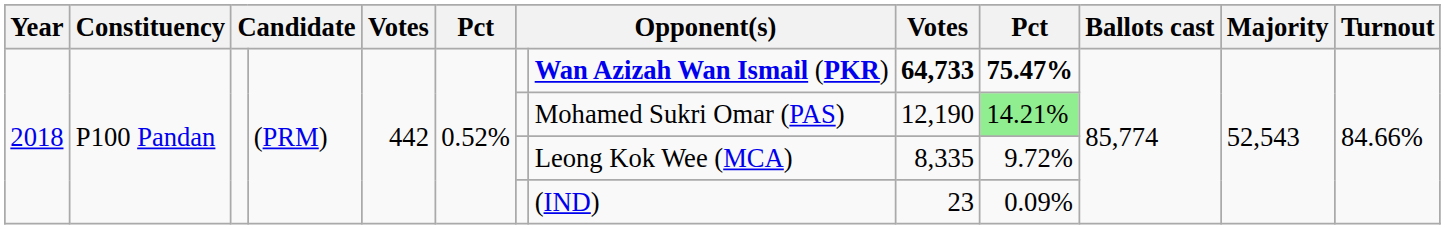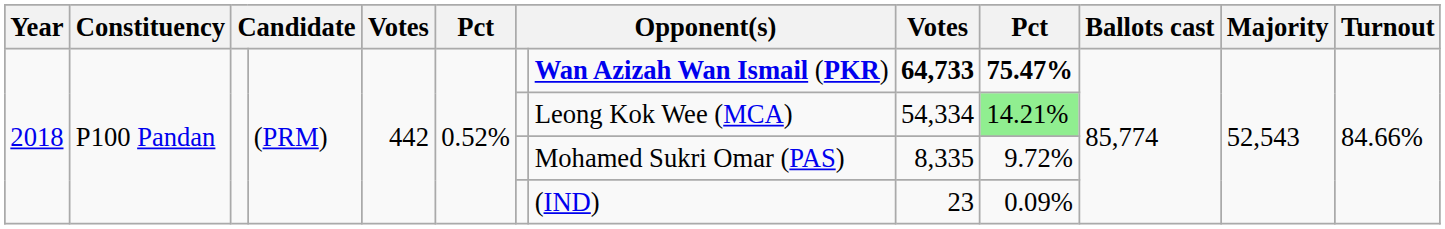(690, 114) Mohamed Sukri Omar (PAS) -> (664, 114) Leong Kok Wee (MCA)
(938, 114) 12,190 -> (938, 114) 54,334
(664, 158) Leong Kok Wee (MCA) -> (690, 158) Mohamed Sukri Omar (PAS)
